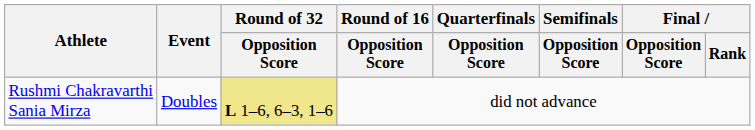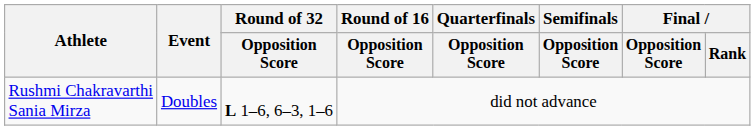(279, 111) khaki background -> (279, 111) no background
